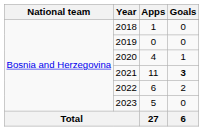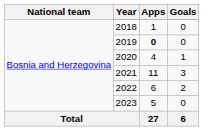(153, 42) normal -> (153, 42) bold
(183, 73) bold -> (183, 73) normal
